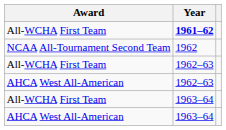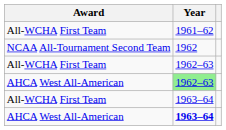(194, 30) bold -> (194, 30) normal
(194, 82) no background -> (194, 82) lightgreen background
(194, 116) normal -> (194, 116) bold
